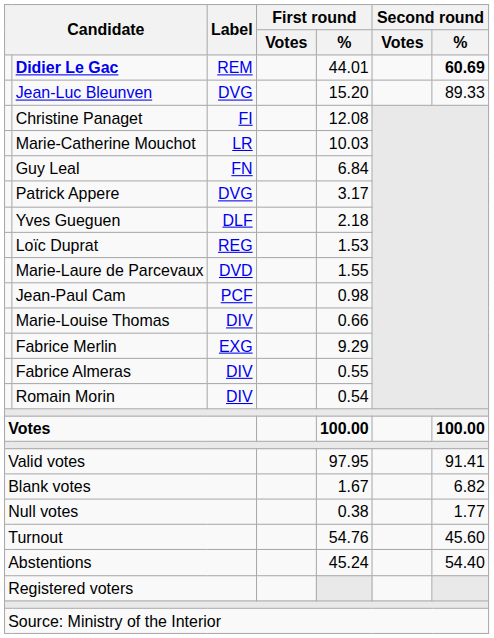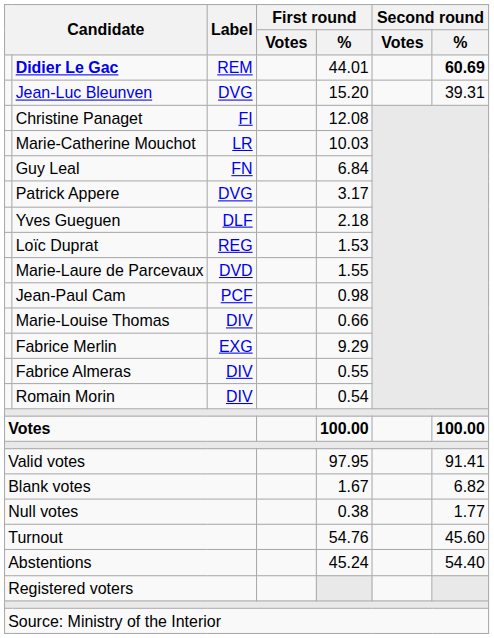(465, 93) 89.33 -> (465, 93) 39.31
